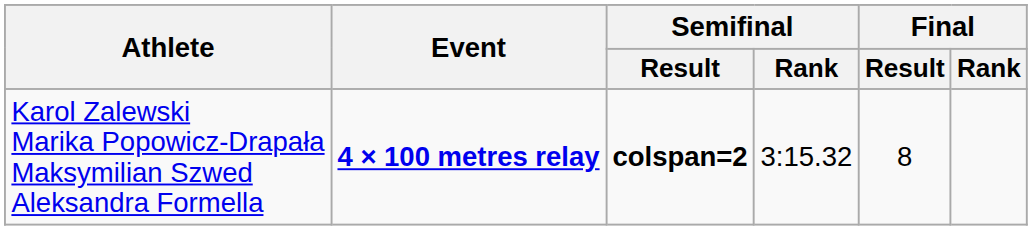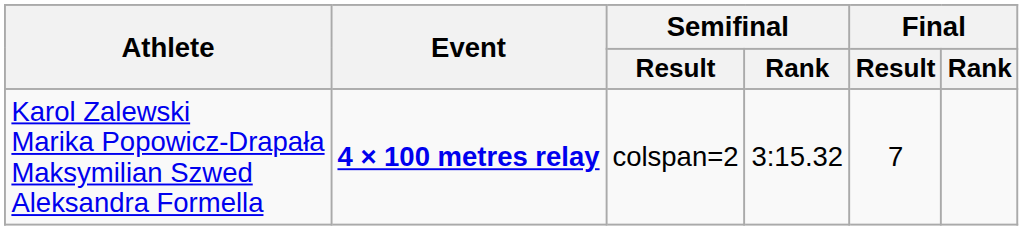(680, 157) bold -> (675, 157) normal
(905, 157) 8 -> (896, 157) 7
